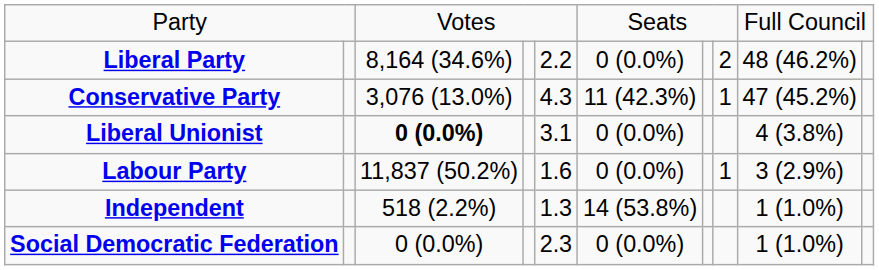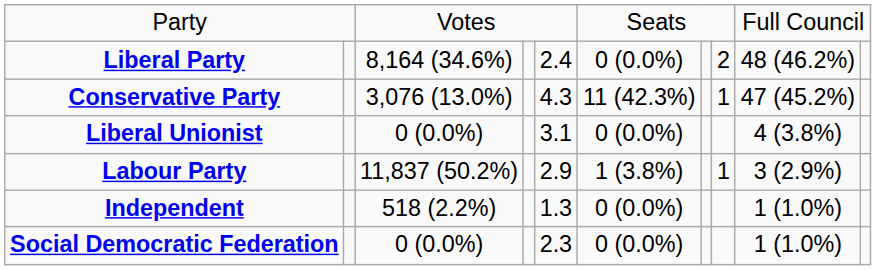(556, 60) 2.2 -> (556, 60) 2.4
(439, 134) bold -> (439, 134) normal
(556, 171) 1.6 -> (556, 171) 2.9
(640, 171) 0 (0.0%) -> (639, 171) 1 (3.8%)
(640, 208) 14 (53.8%) -> (639, 208) 0 (0.0%)
